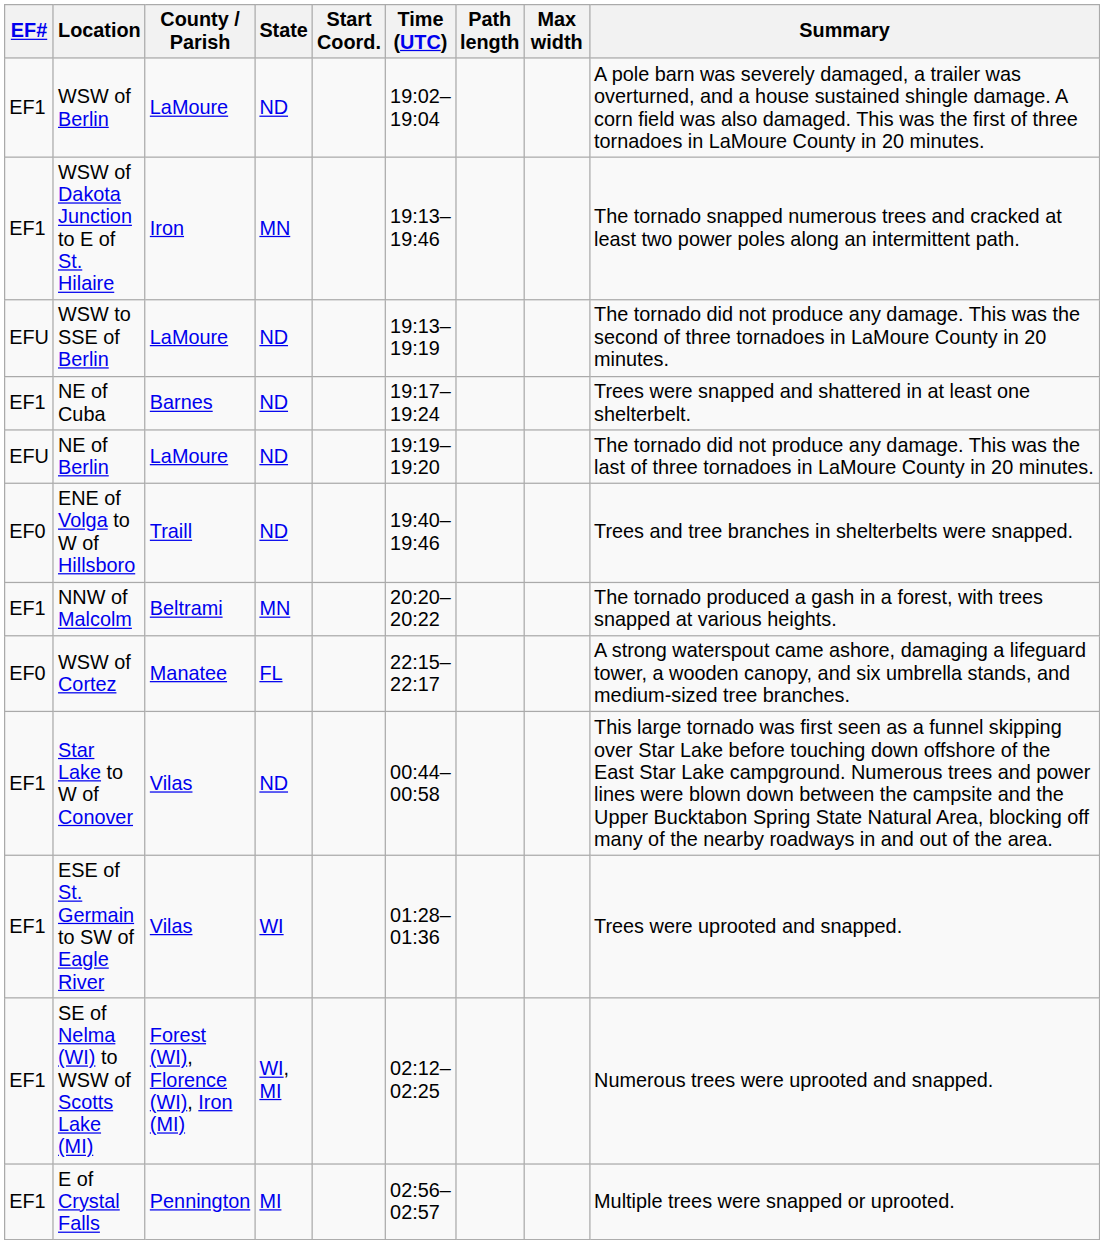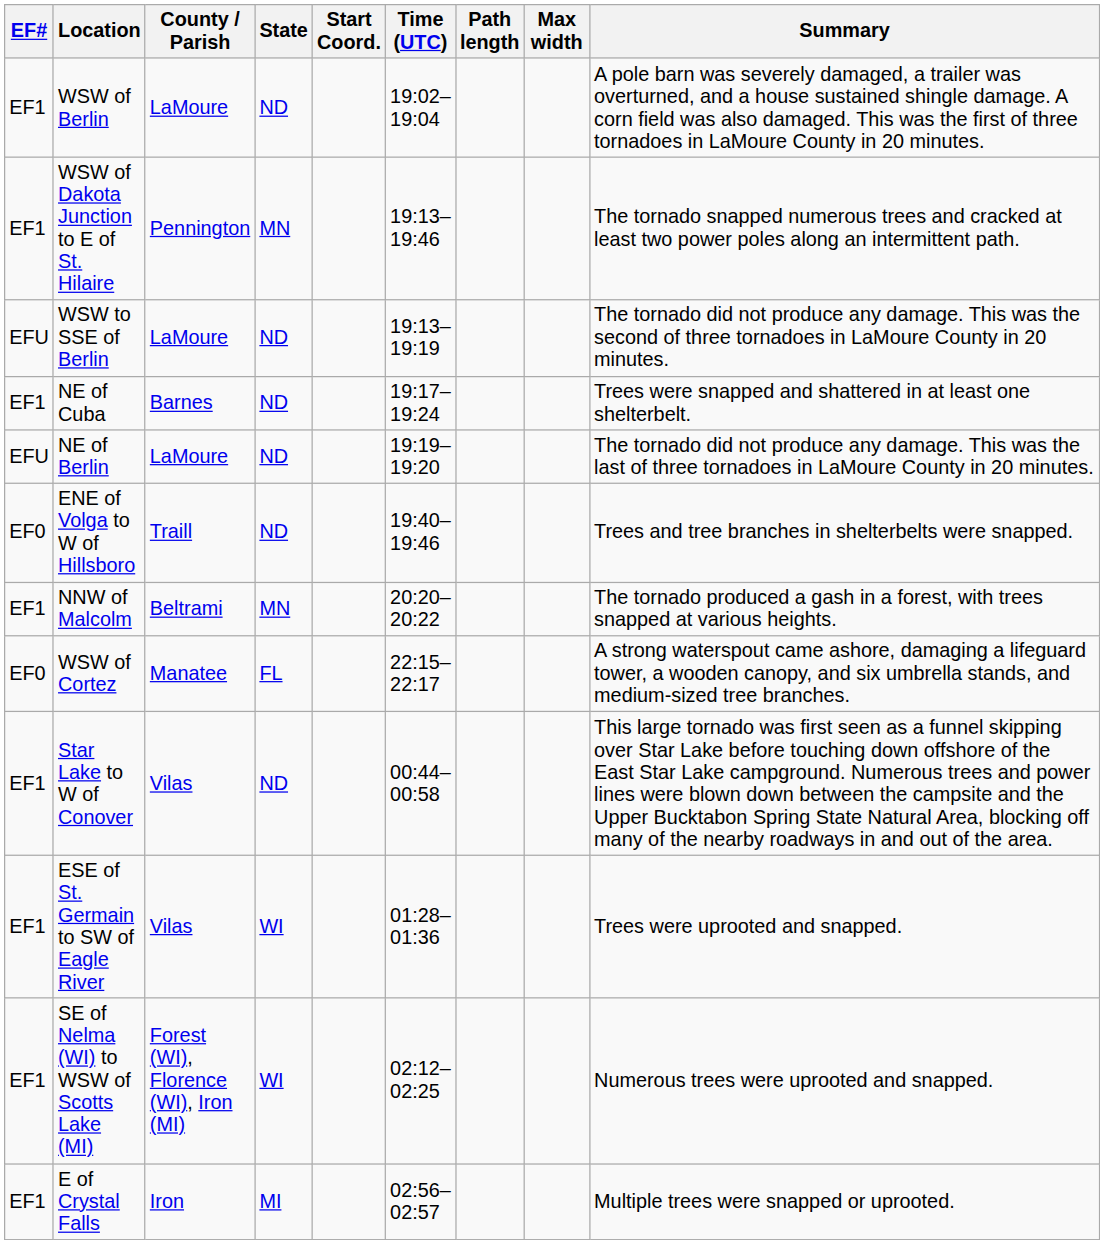(167, 228) Iron -> (200, 228) Pennington
(274, 1080) WI, MI -> (272, 1080) WI
(200, 1201) Pennington -> (167, 1201) Iron
